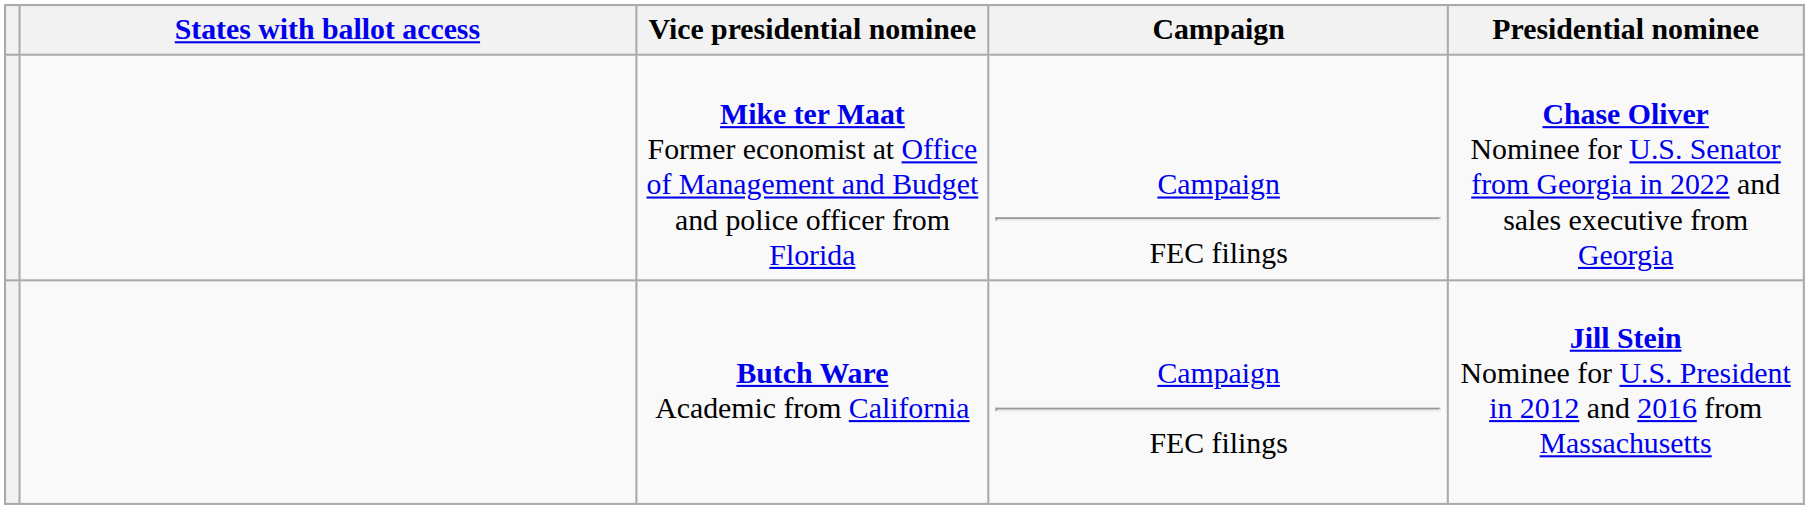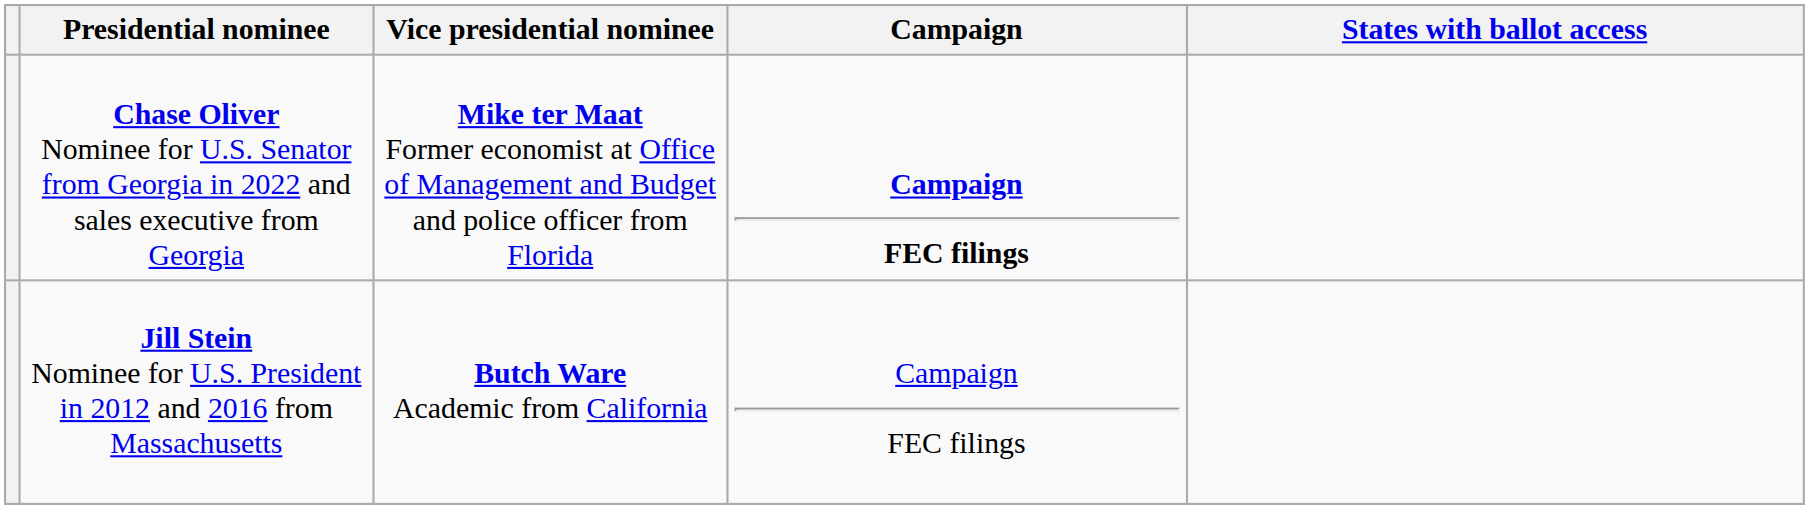columns swapped: (1626, 29) <-> (327, 29)
(1219, 219) normal -> (956, 219) bold
